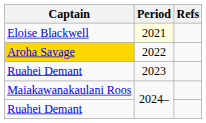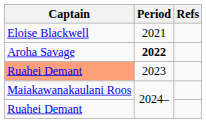(154, 33) lightyellow background -> (154, 33) no background
(41, 52) gold background -> (41, 52) no background
(154, 52) normal -> (154, 52) bold
(45, 71) no background -> (45, 71) lightsalmon background
